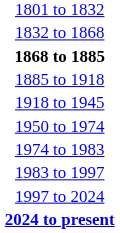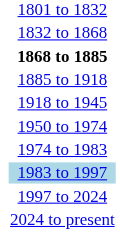(60, 172) no background -> (62, 172) lightblue background
(60, 219) bold -> (62, 219) normal
